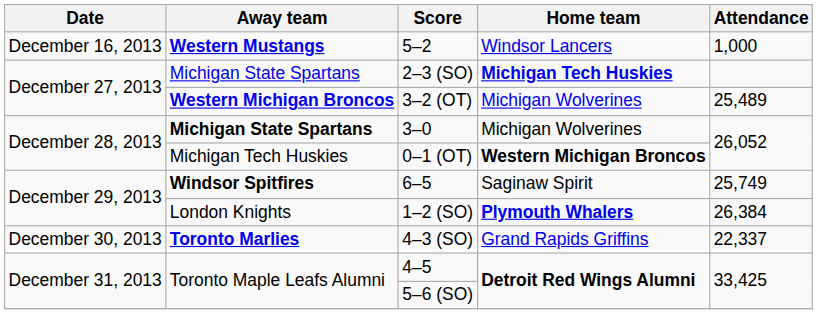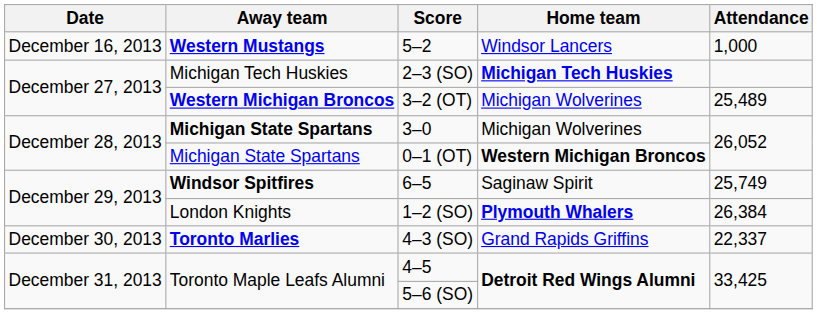(265, 73) Michigan State Spartans -> (259, 73) Michigan Tech Huskies
(259, 156) Michigan Tech Huskies -> (265, 156) Michigan State Spartans
